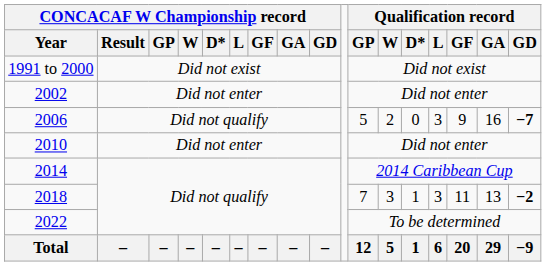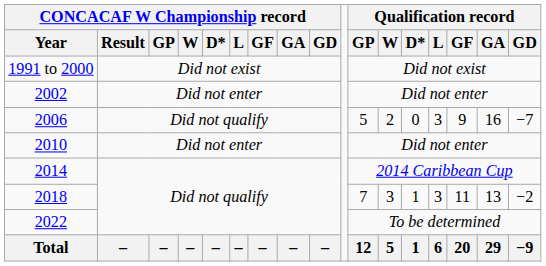(525, 119) bold -> (525, 119) normal
(525, 196) bold -> (525, 196) normal
